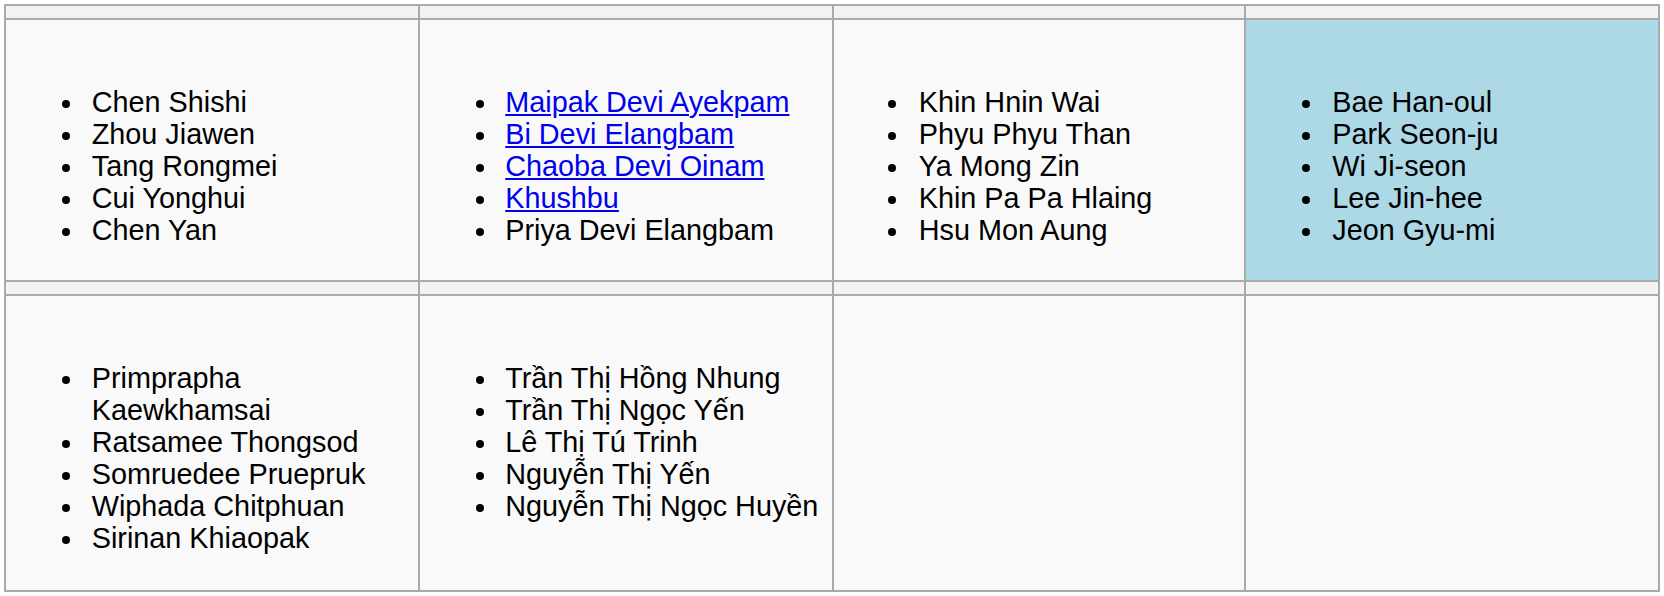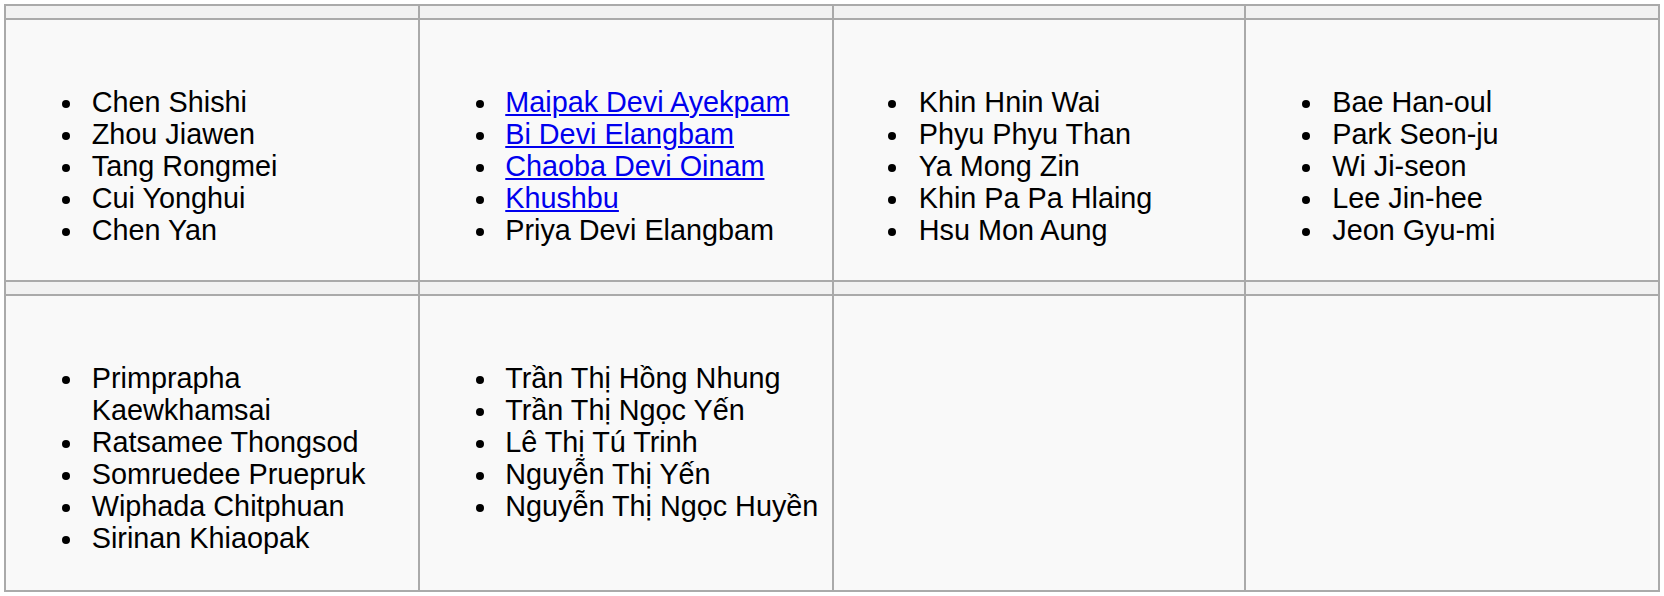(1452, 166) lightblue background -> (1452, 166) no background
